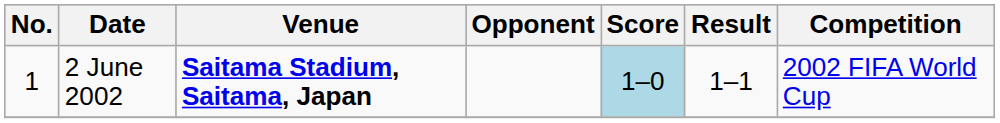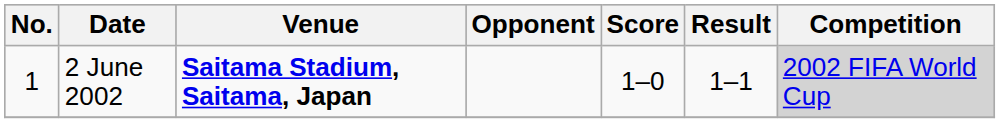(643, 81) lightblue background -> (643, 81) no background
(880, 81) no background -> (880, 81) lightgrey background
